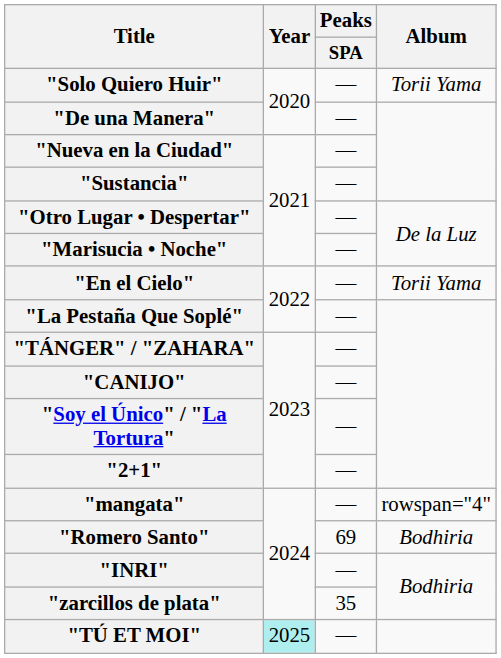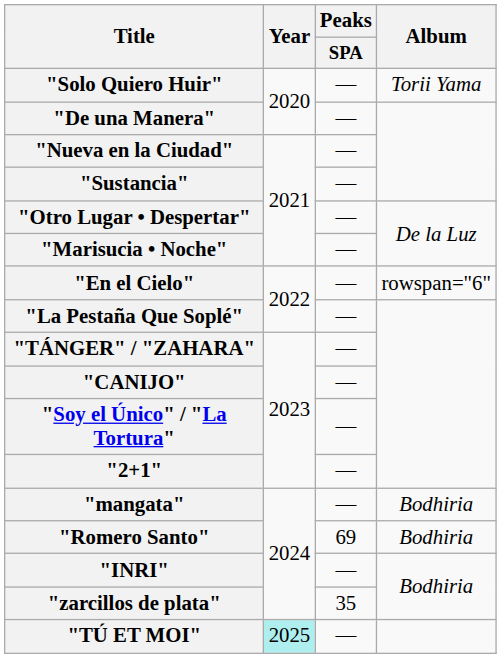(436, 282) Torii Yama -> (436, 282) rowspan="6"
(436, 504) rowspan="4" -> (436, 504) Bodhiria
